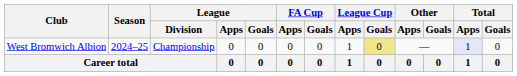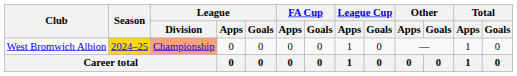(130, 46) no background -> (130, 46) gold background
(184, 46) no background -> (184, 46) lightsalmon background
(379, 46) khaki background -> (379, 46) no background
(468, 46) lavender background -> (468, 46) no background
